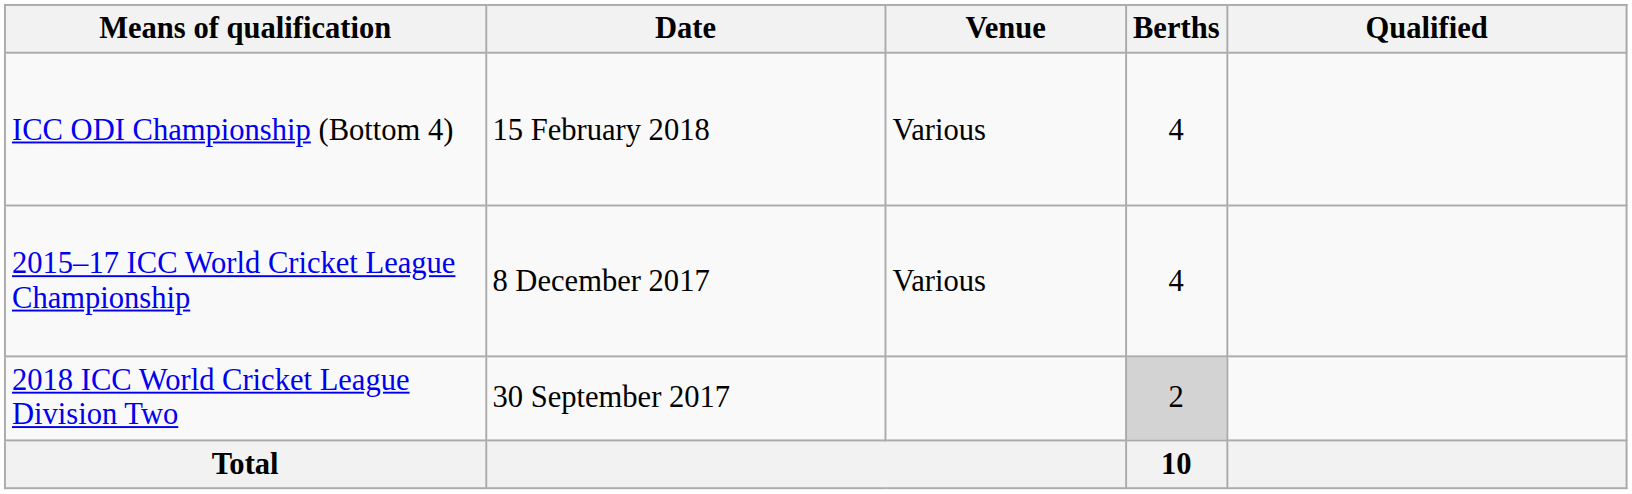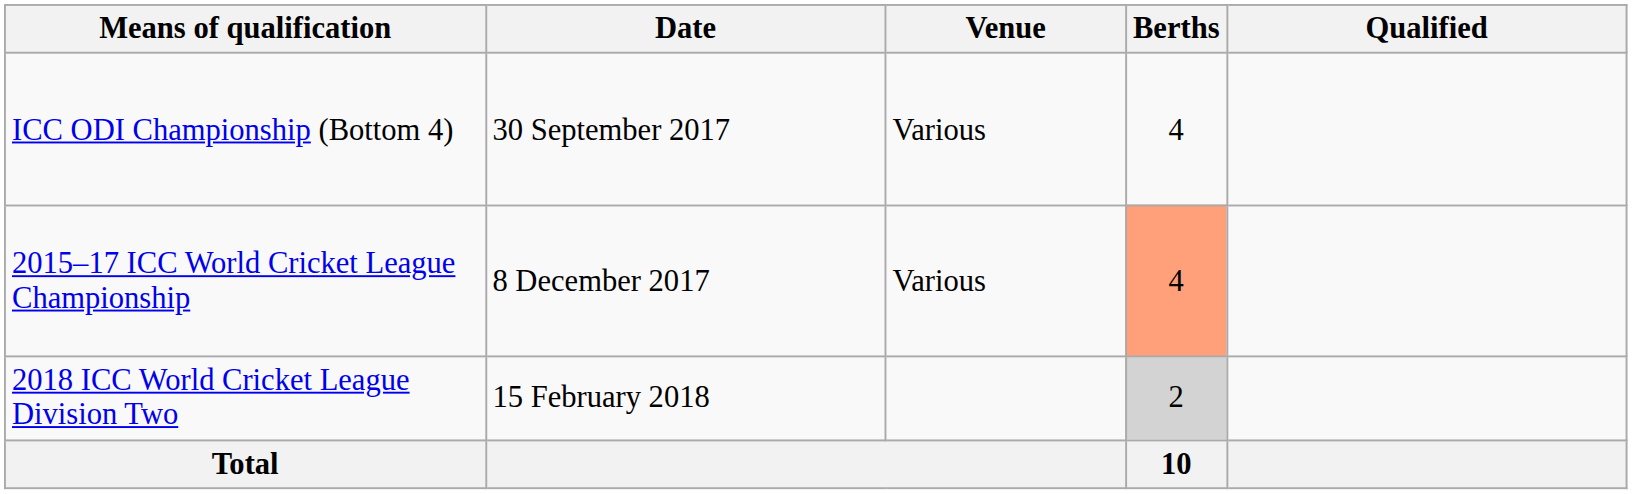(601, 128) 15 February 2018 -> (611, 128) 30 September 2017
(1176, 280) no background -> (1176, 280) lightsalmon background
(611, 397) 30 September 2017 -> (601, 397) 15 February 2018
